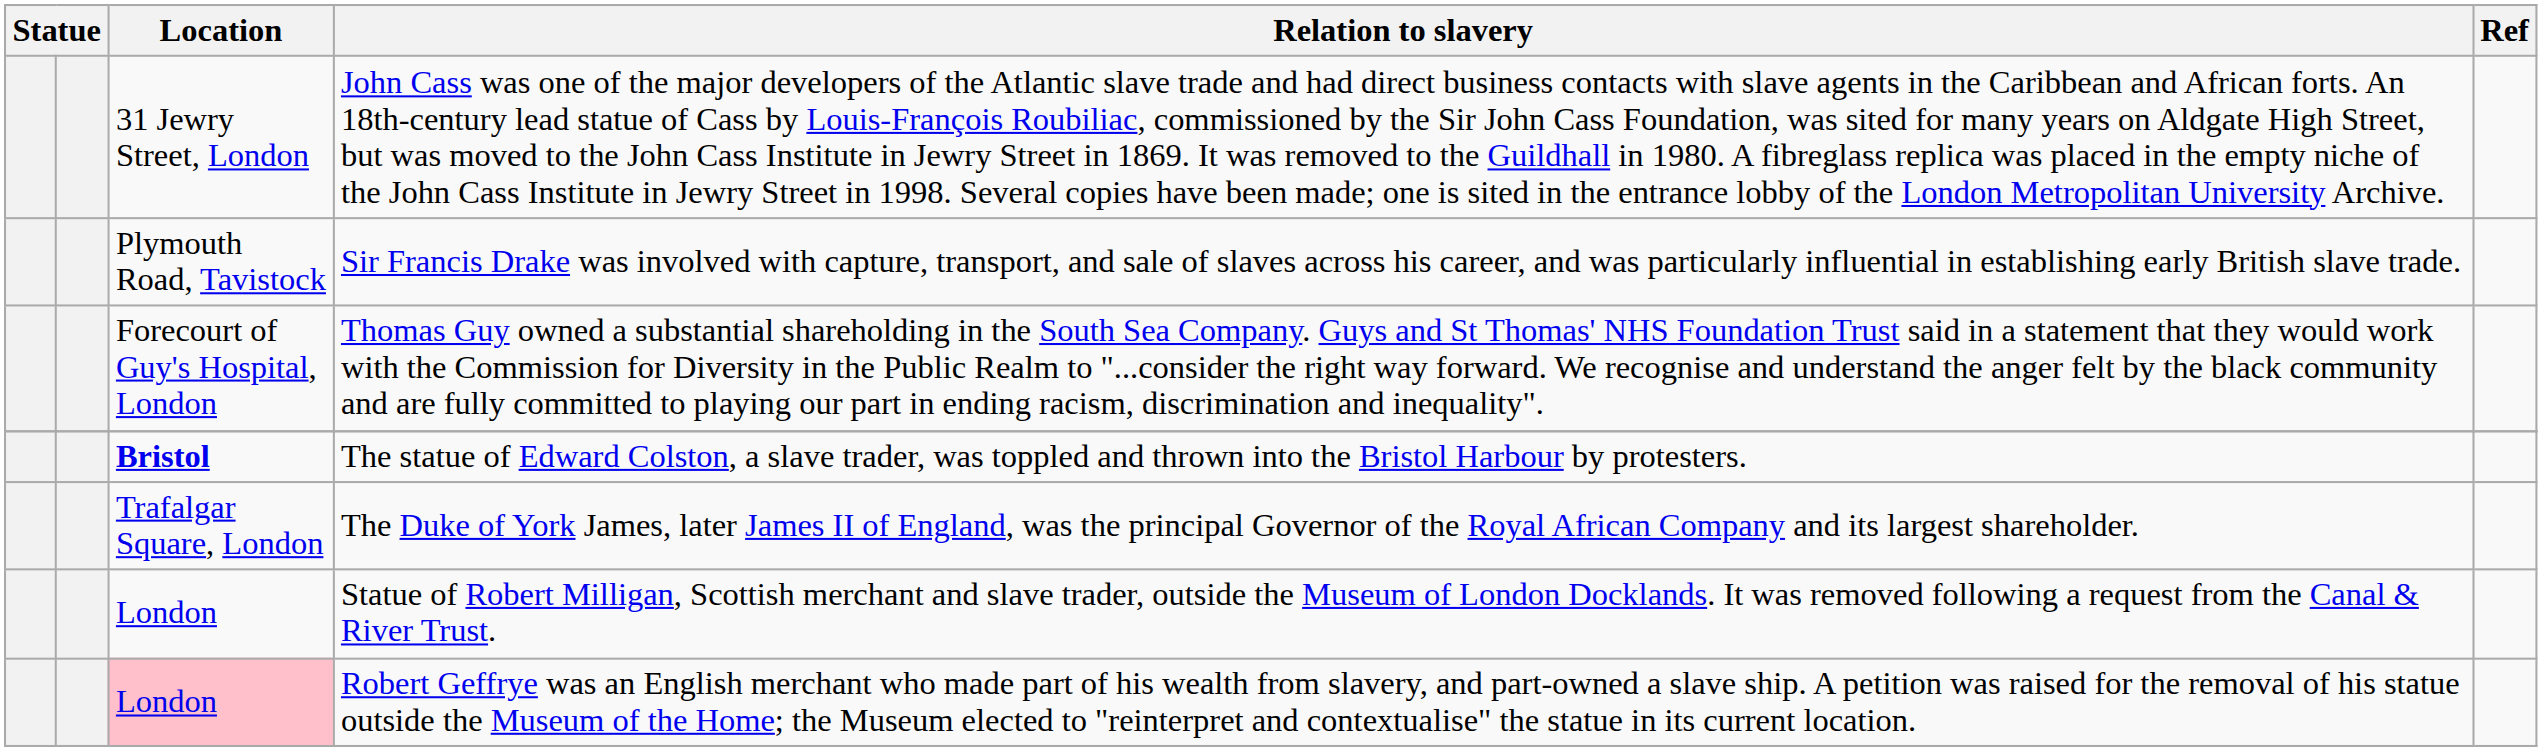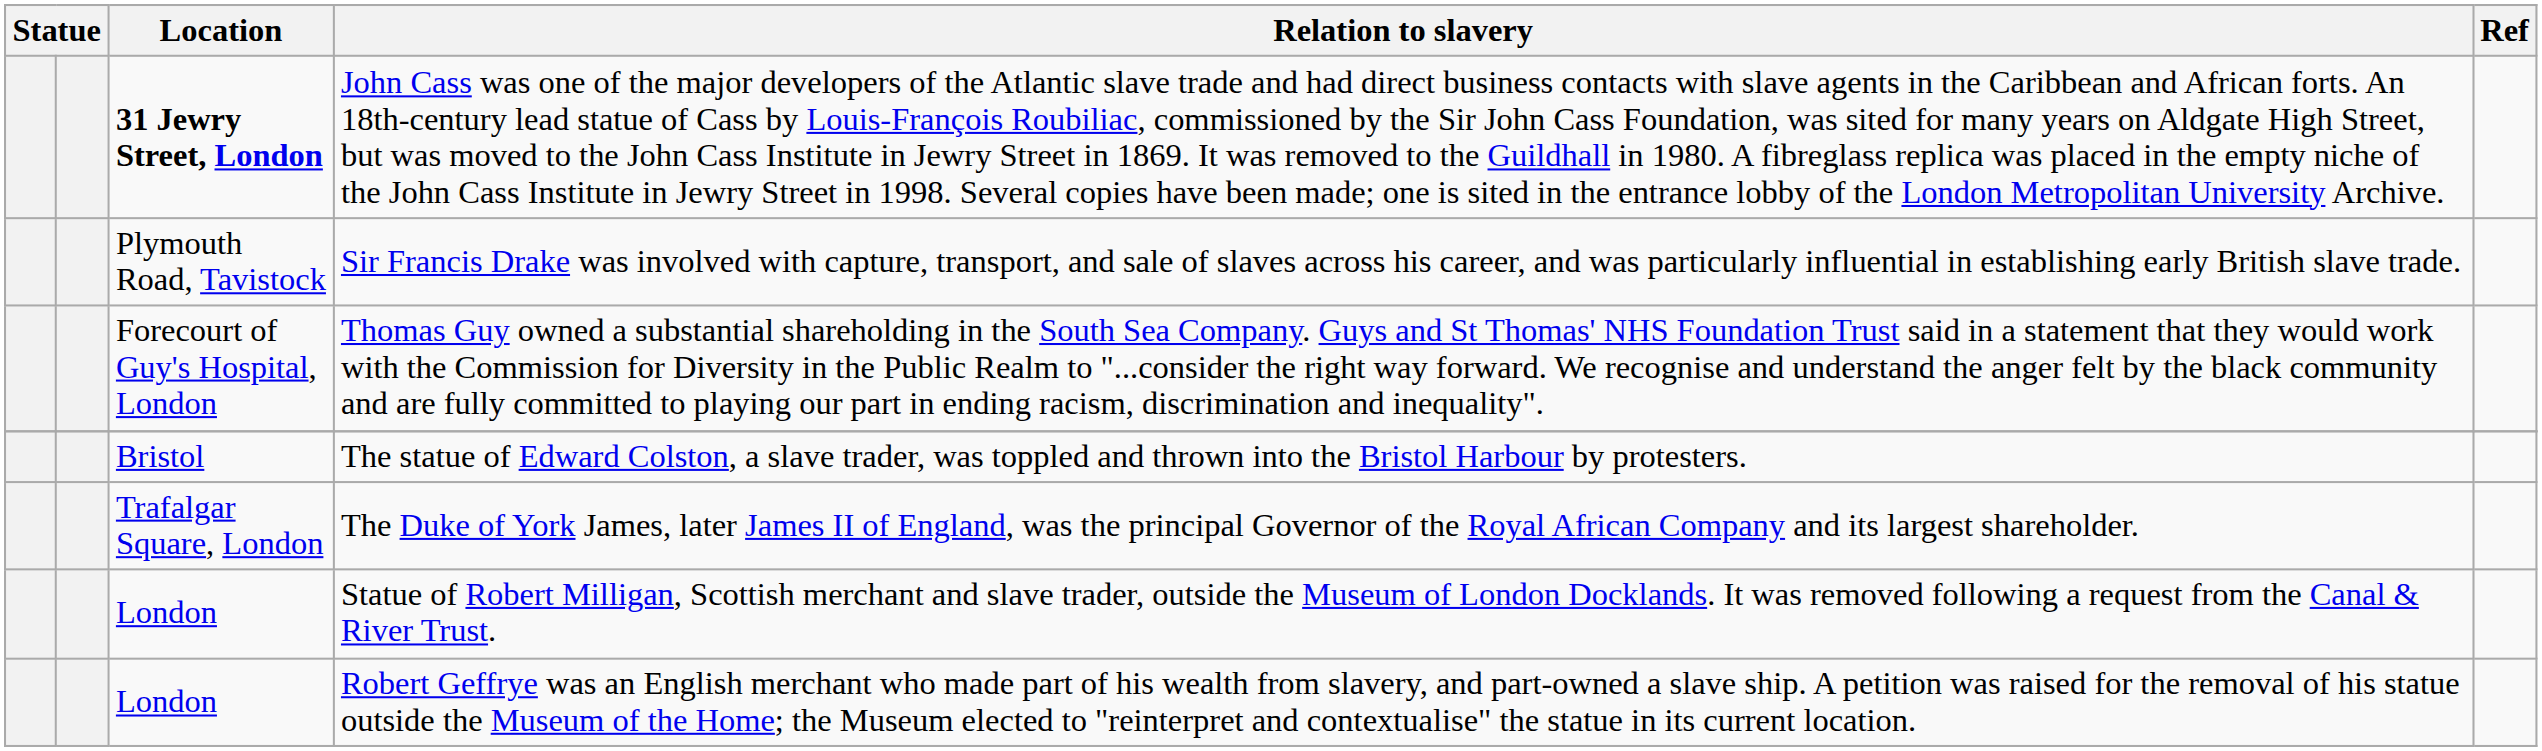(212, 136) normal -> (219, 136) bold
(163, 455) bold -> (160, 455) normal
(166, 701) pink background -> (166, 701) no background
